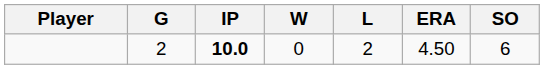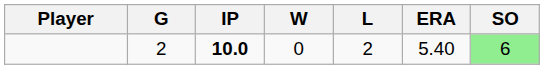(436, 49) 4.50 -> (436, 49) 5.40
(505, 49) no background -> (505, 49) lightgreen background
